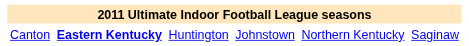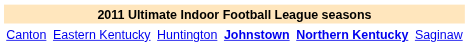(109, 35) bold -> (102, 35) normal
(265, 35) normal -> (257, 35) bold
(353, 35) normal -> (352, 35) bold
